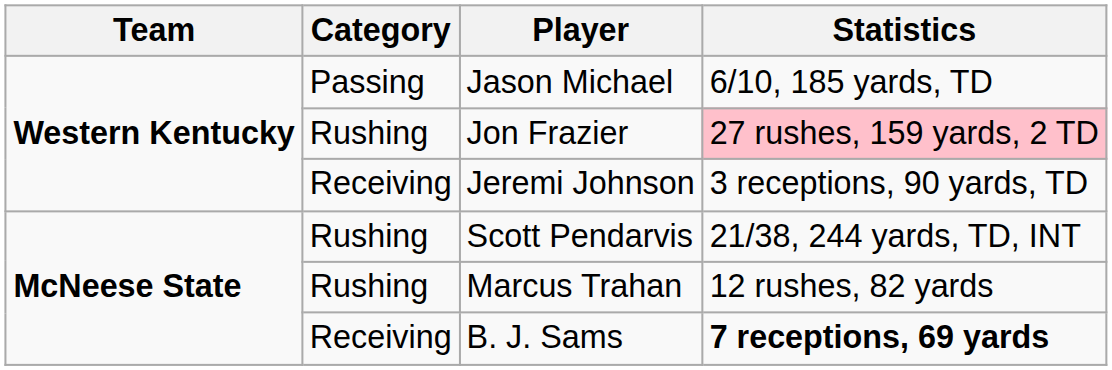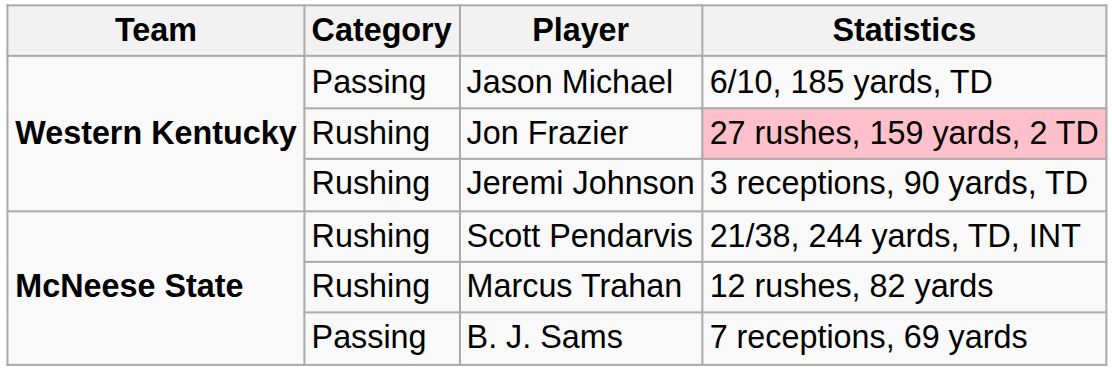(381, 184) Receiving -> (371, 184) Rushing
(381, 337) Receiving -> (369, 337) Passing
(879, 337) bold -> (869, 337) normal
